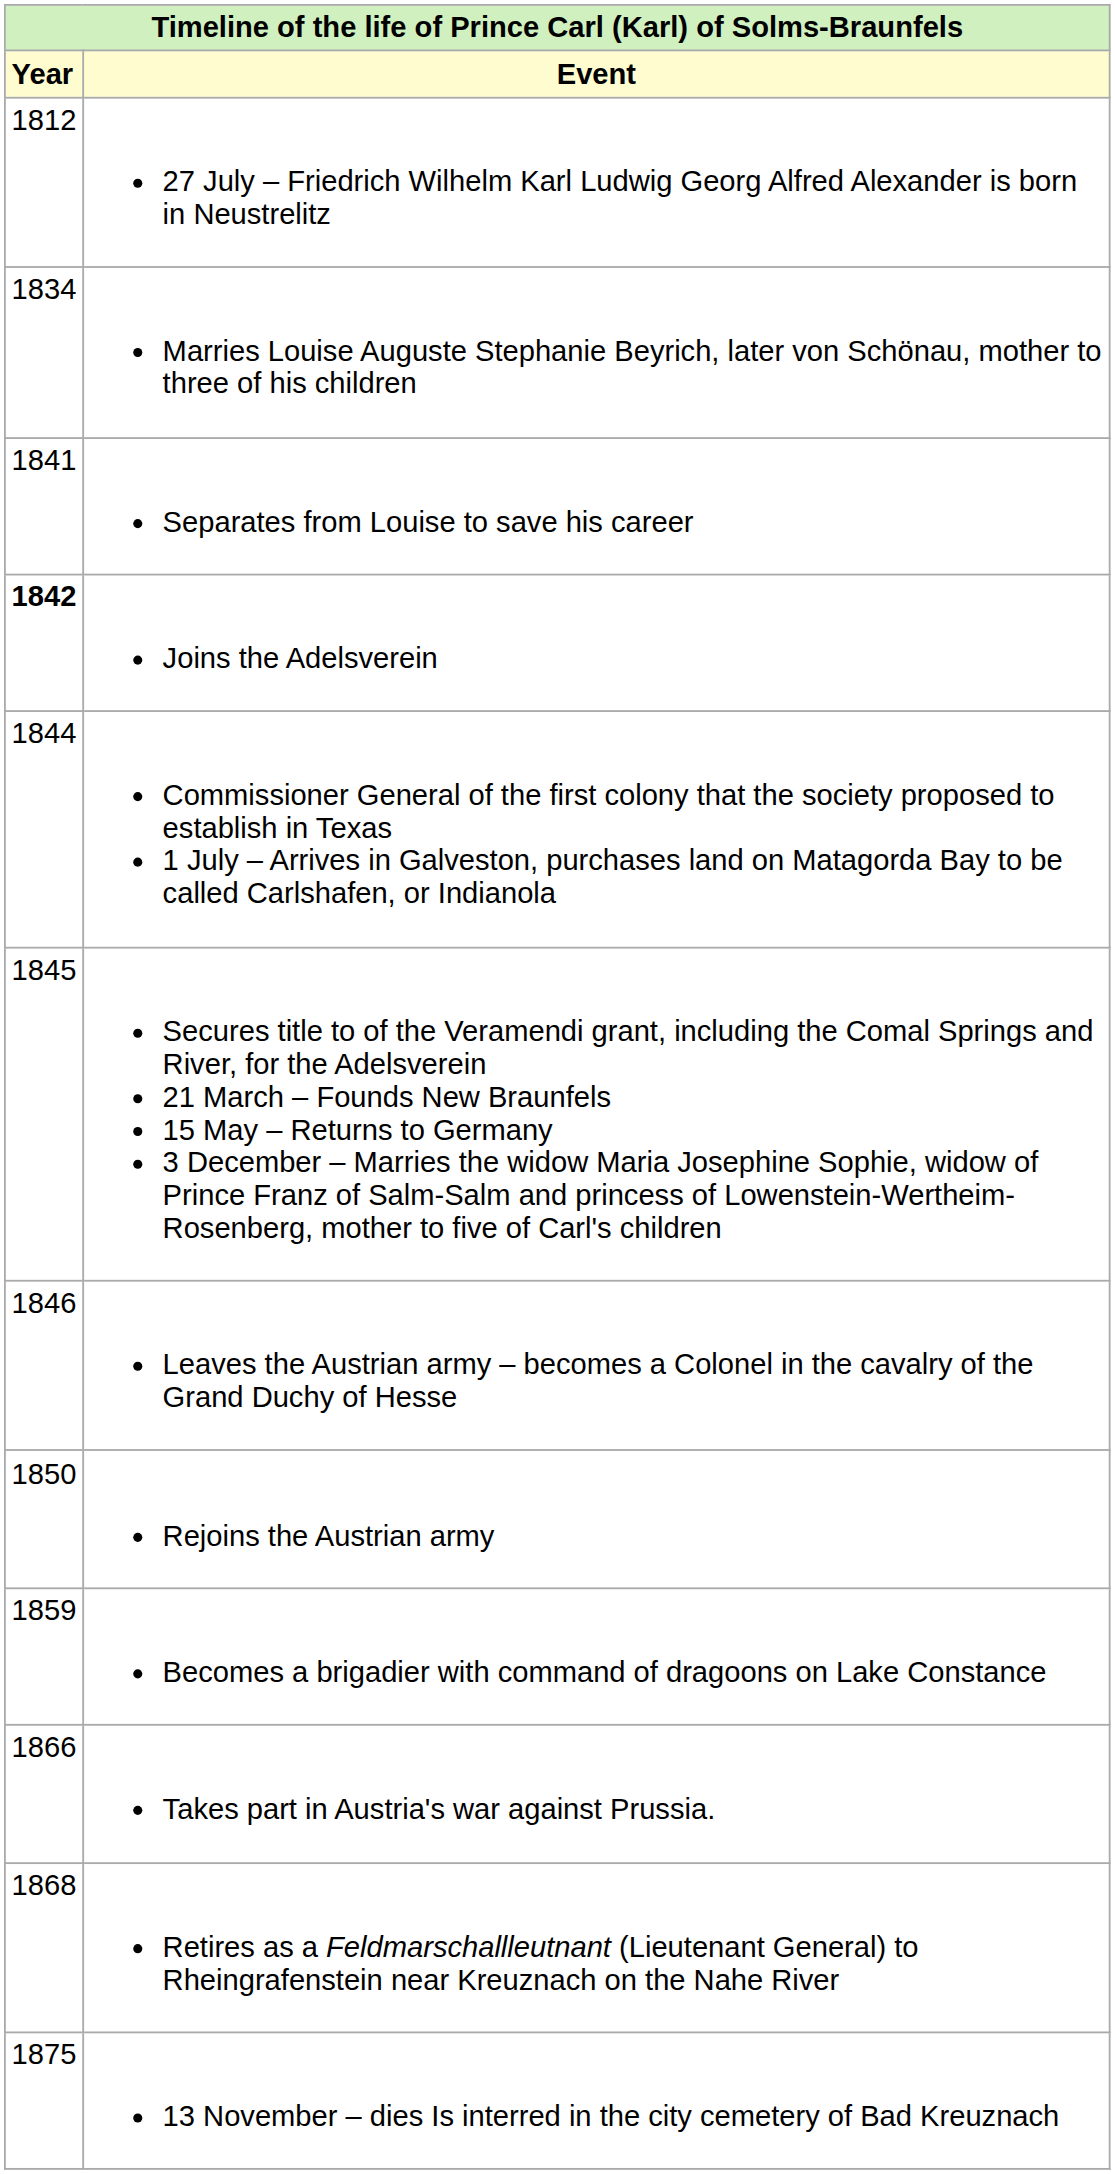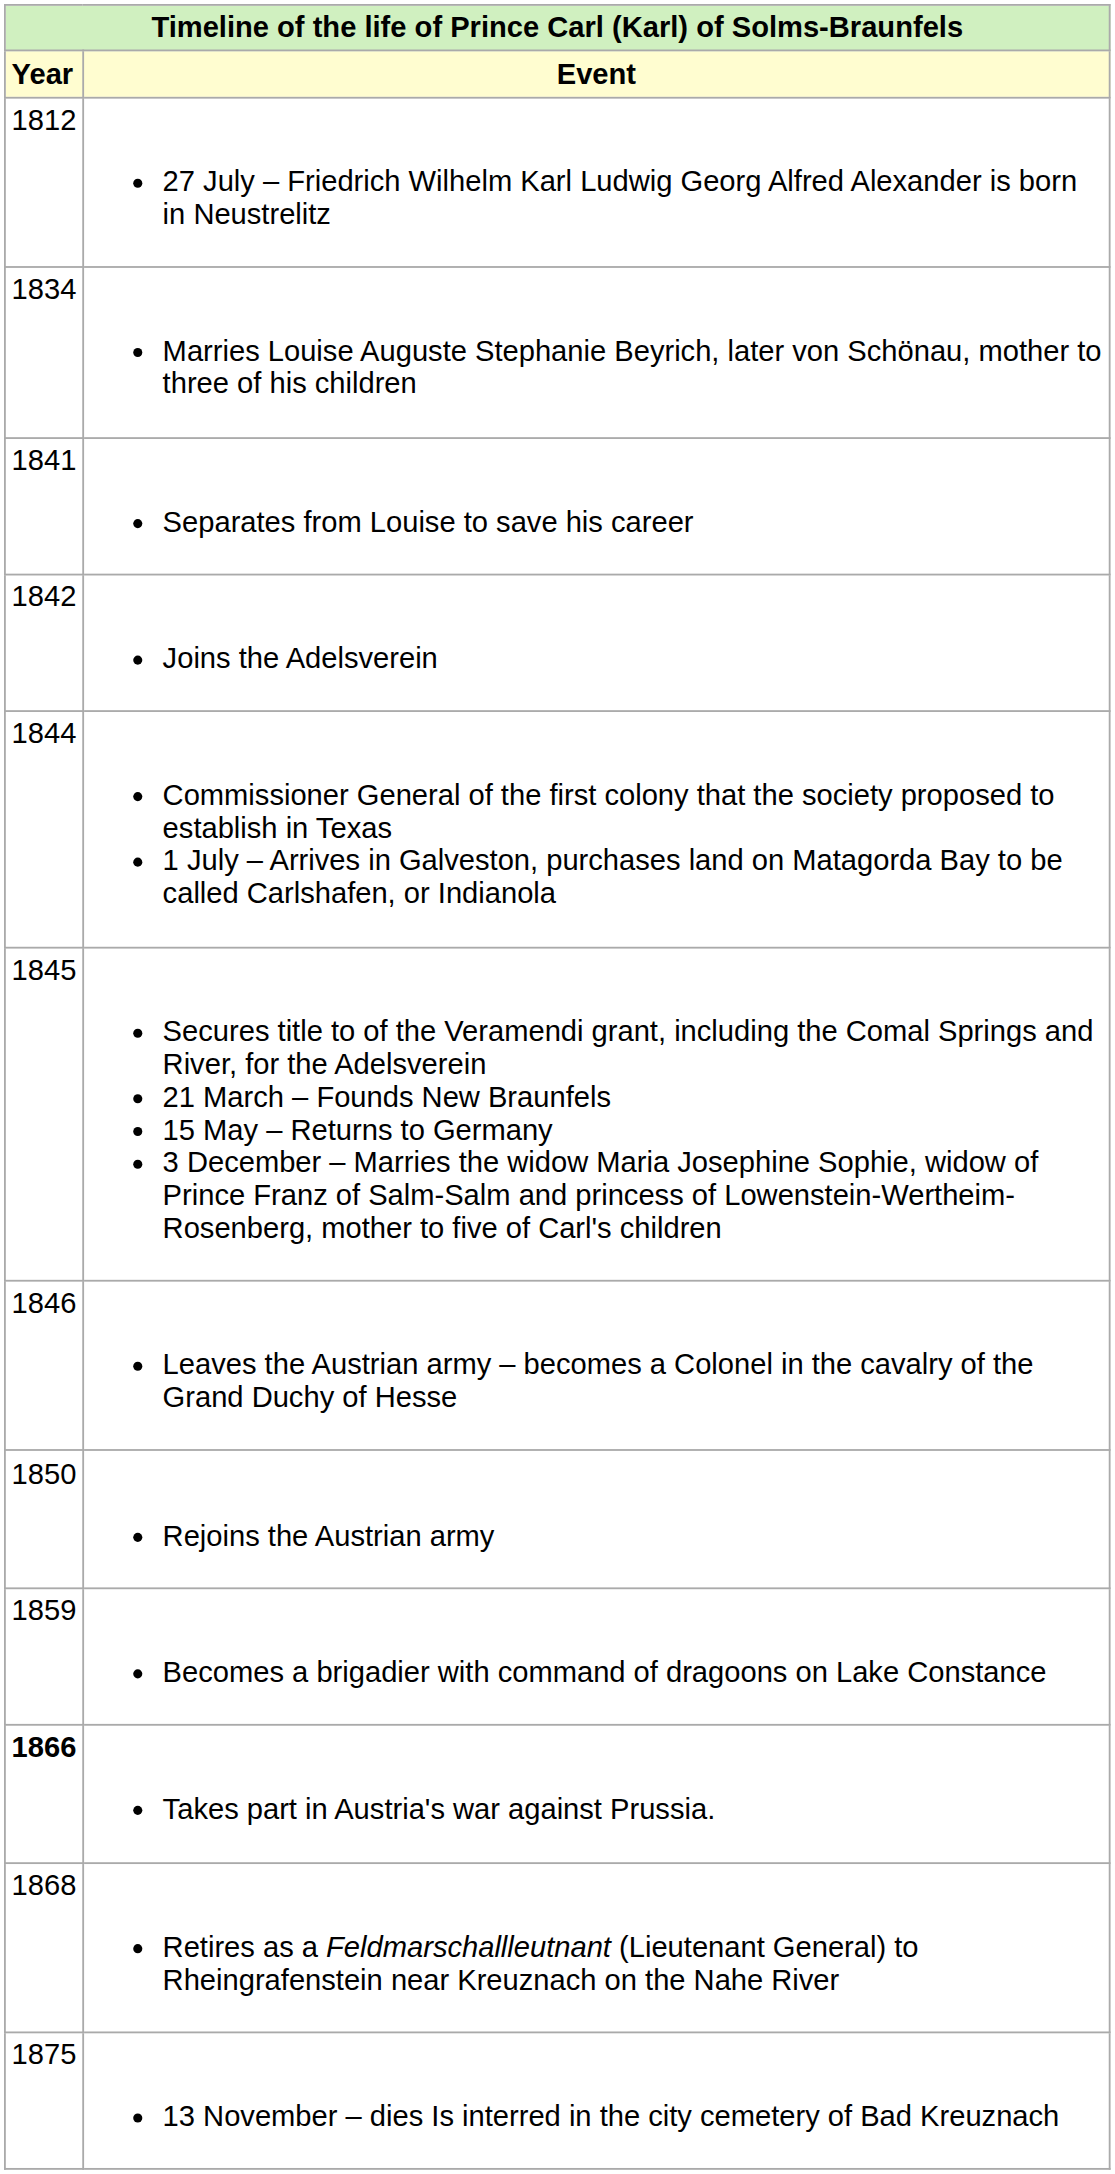(44, 597) bold -> (44, 597) normal
(44, 1747) normal -> (44, 1747) bold
